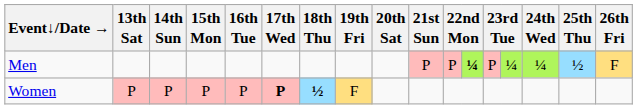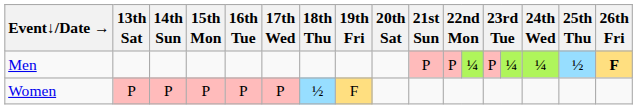(472, 64) bold -> (472, 64) normal
(614, 64) normal -> (614, 64) bold
(280, 91) bold -> (280, 91) normal
(317, 91) bold -> (317, 91) normal
